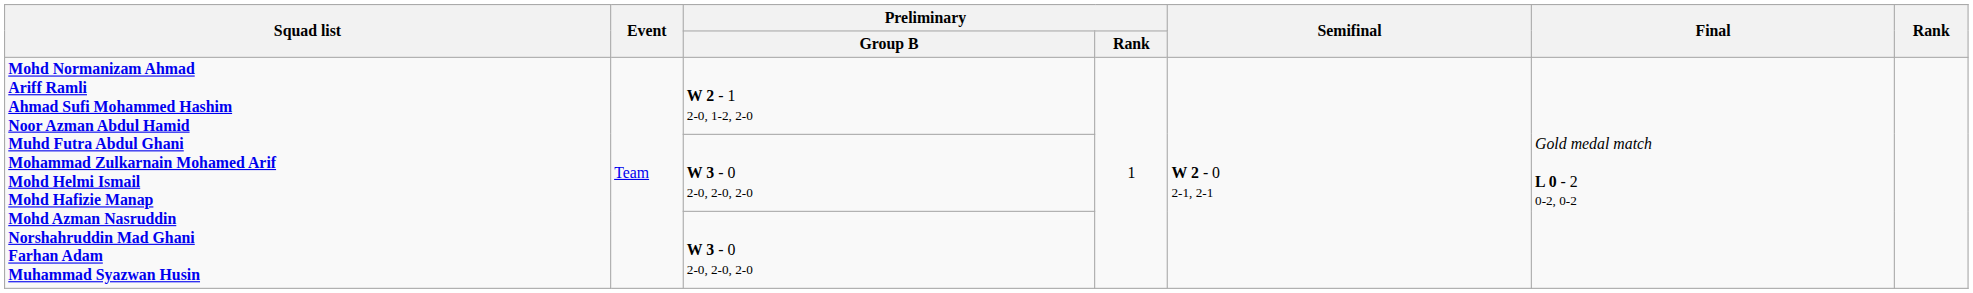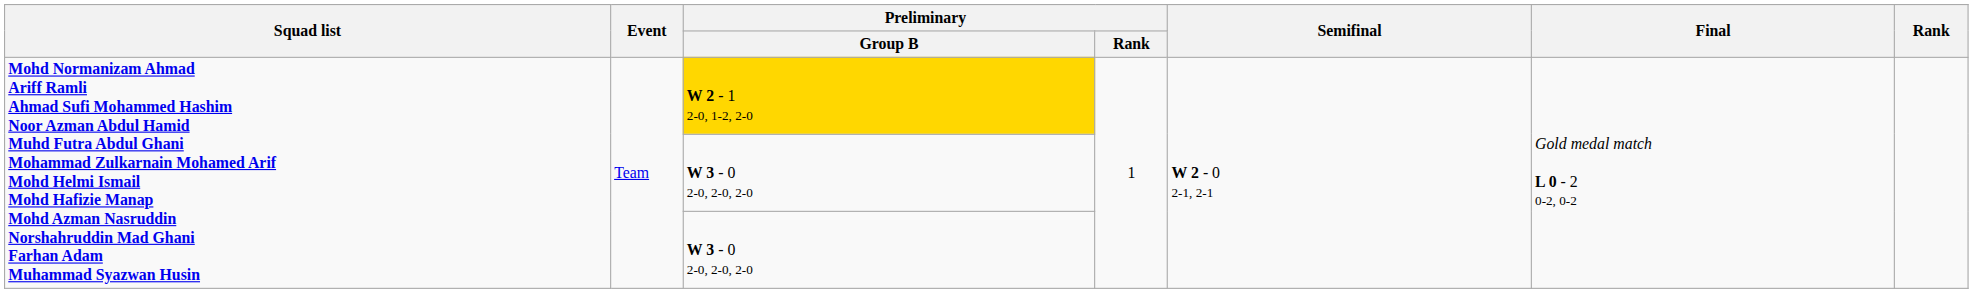(720, 105) no background -> (720, 105) gold background
